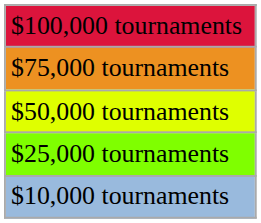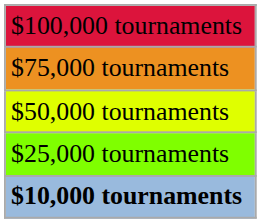(120, 195) normal -> (127, 195) bold
